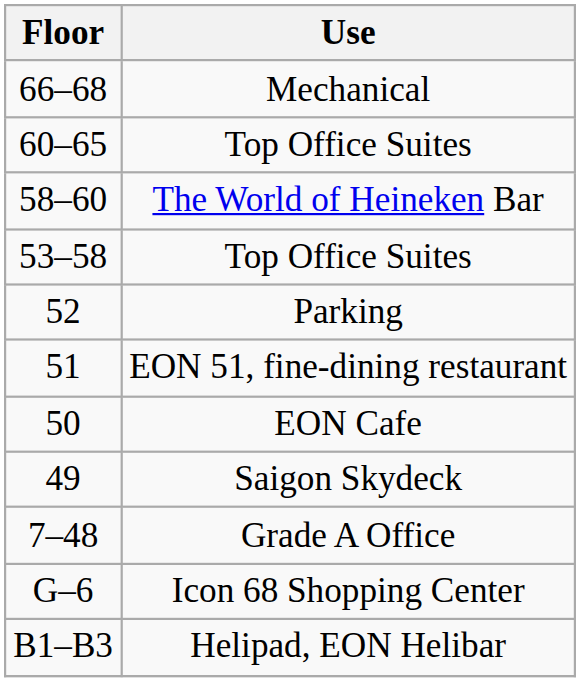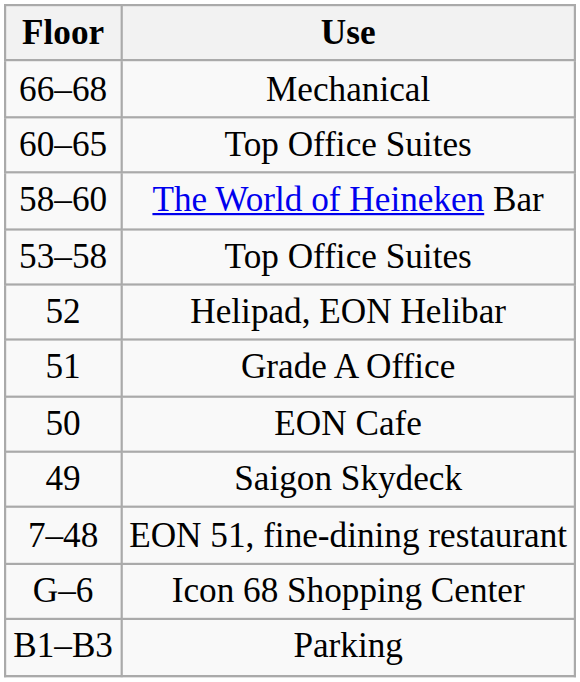(348, 311) Parking -> (348, 311) Helipad, EON Helibar
(348, 367) EON 51, fine-dining restaurant -> (348, 367) Grade A Office
(348, 534) Grade A Office -> (348, 534) EON 51, fine-dining restaurant
(348, 646) Helipad, EON Helibar -> (348, 646) Parking
